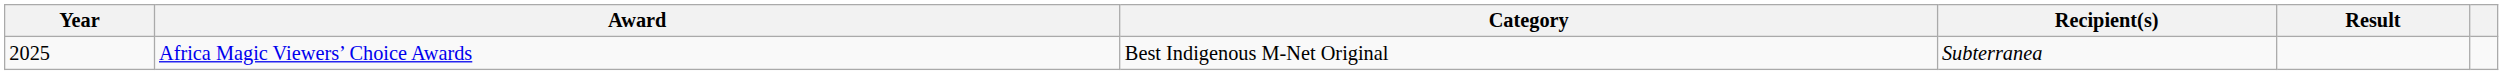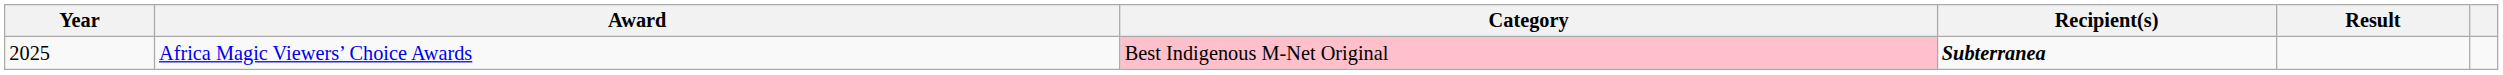(1257, 52) no background -> (1257, 52) pink background
(1992, 52) normal -> (1994, 52) bold
